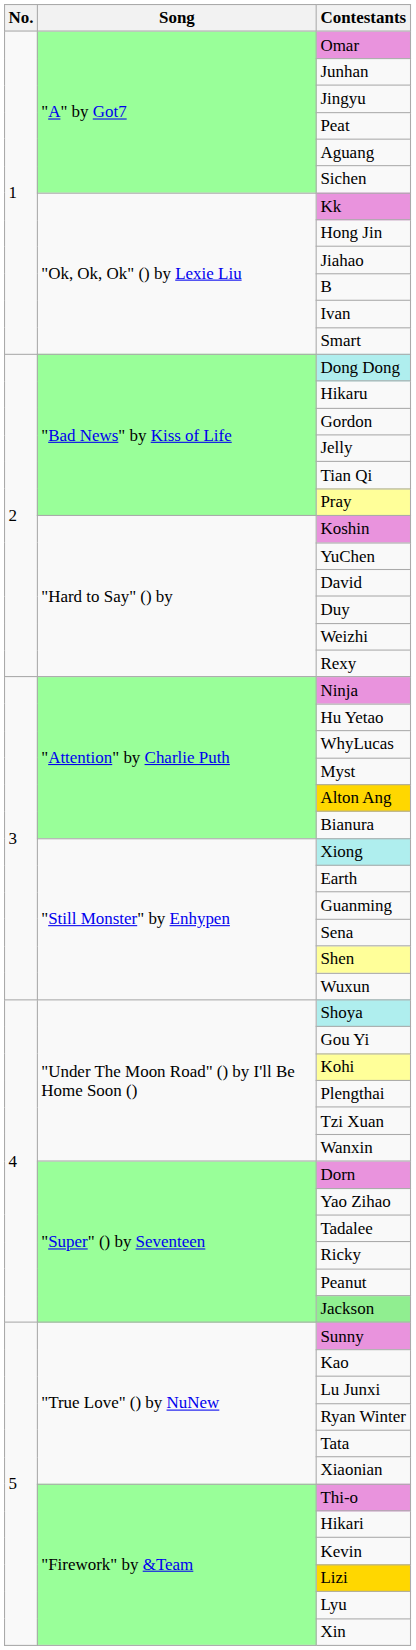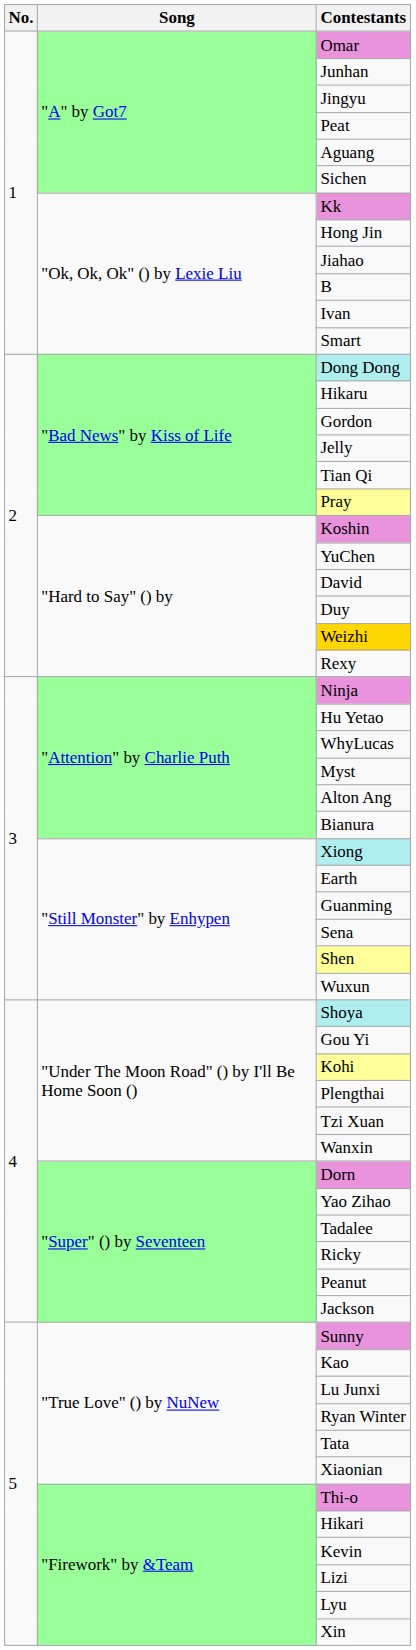(344, 636) no background -> (344, 636) gold background
(356, 797) gold background -> (356, 797) no background
(347, 1309) lightgreen background -> (347, 1309) no background
(334, 1578) gold background -> (334, 1578) no background
